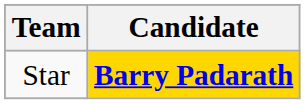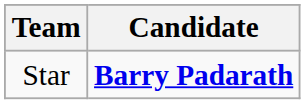(194, 74) gold background -> (194, 74) no background
